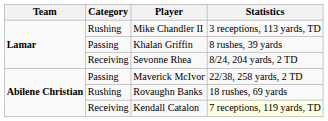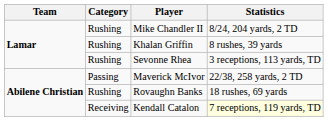(265, 28) 3 receptions, 113 yards, TD -> (253, 28) 8/24, 204 yards, 2 TD
(103, 44) Passing -> (105, 44) Rushing
(108, 60) Receiving -> (105, 60) Rushing
(253, 60) 8/24, 204 yards, 2 TD -> (265, 60) 3 receptions, 113 yards, TD
